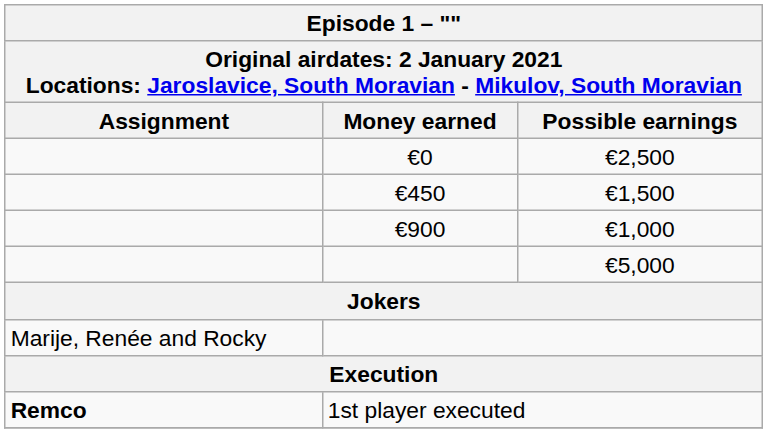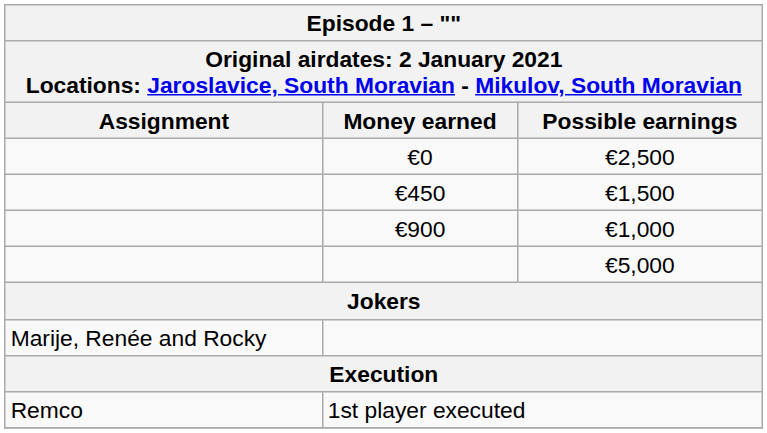(49, 409) bold -> (47, 409) normal
